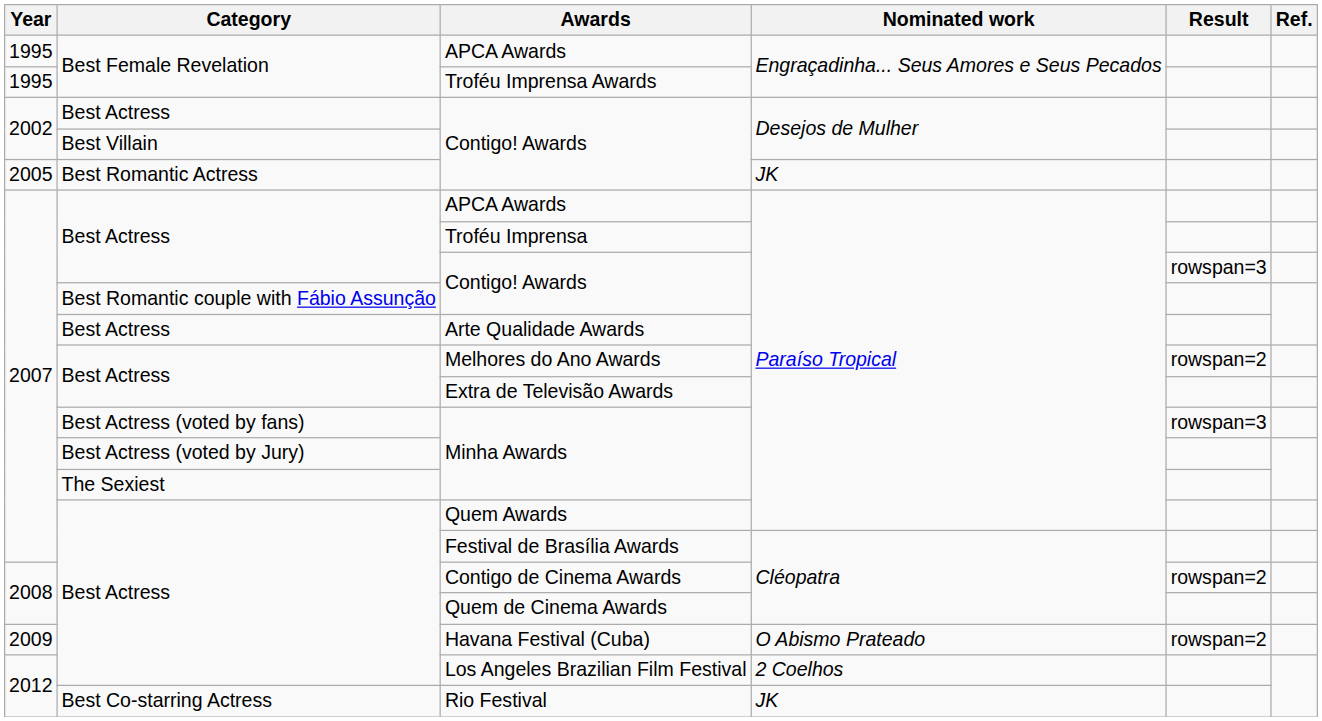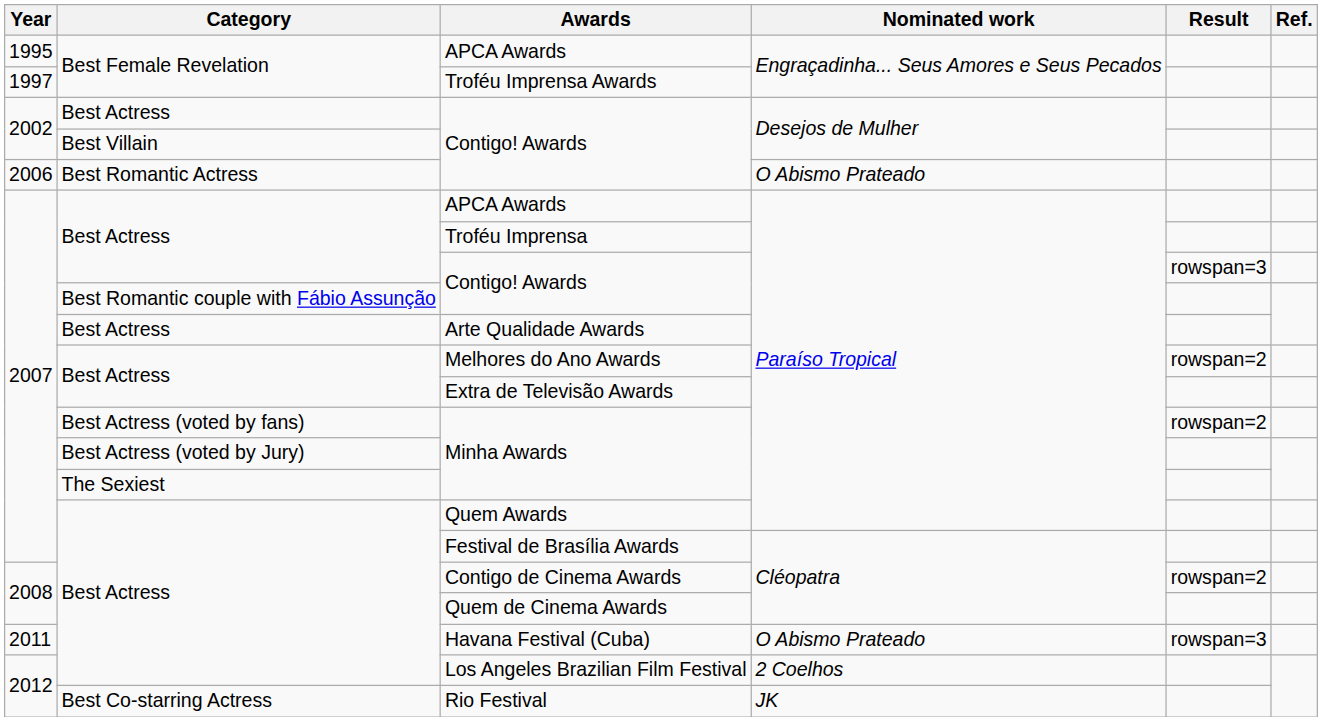(31, 81) 1995 -> (31, 81) 1997
(31, 174) 2005 -> (31, 174) 2006
(767, 174) JK -> (840, 174) O Abismo Prateado
(1219, 422) rowspan=3 -> (1219, 422) rowspan=2
(31, 639) 2009 -> (30, 639) 2011
(1219, 639) rowspan=2 -> (1219, 639) rowspan=3
